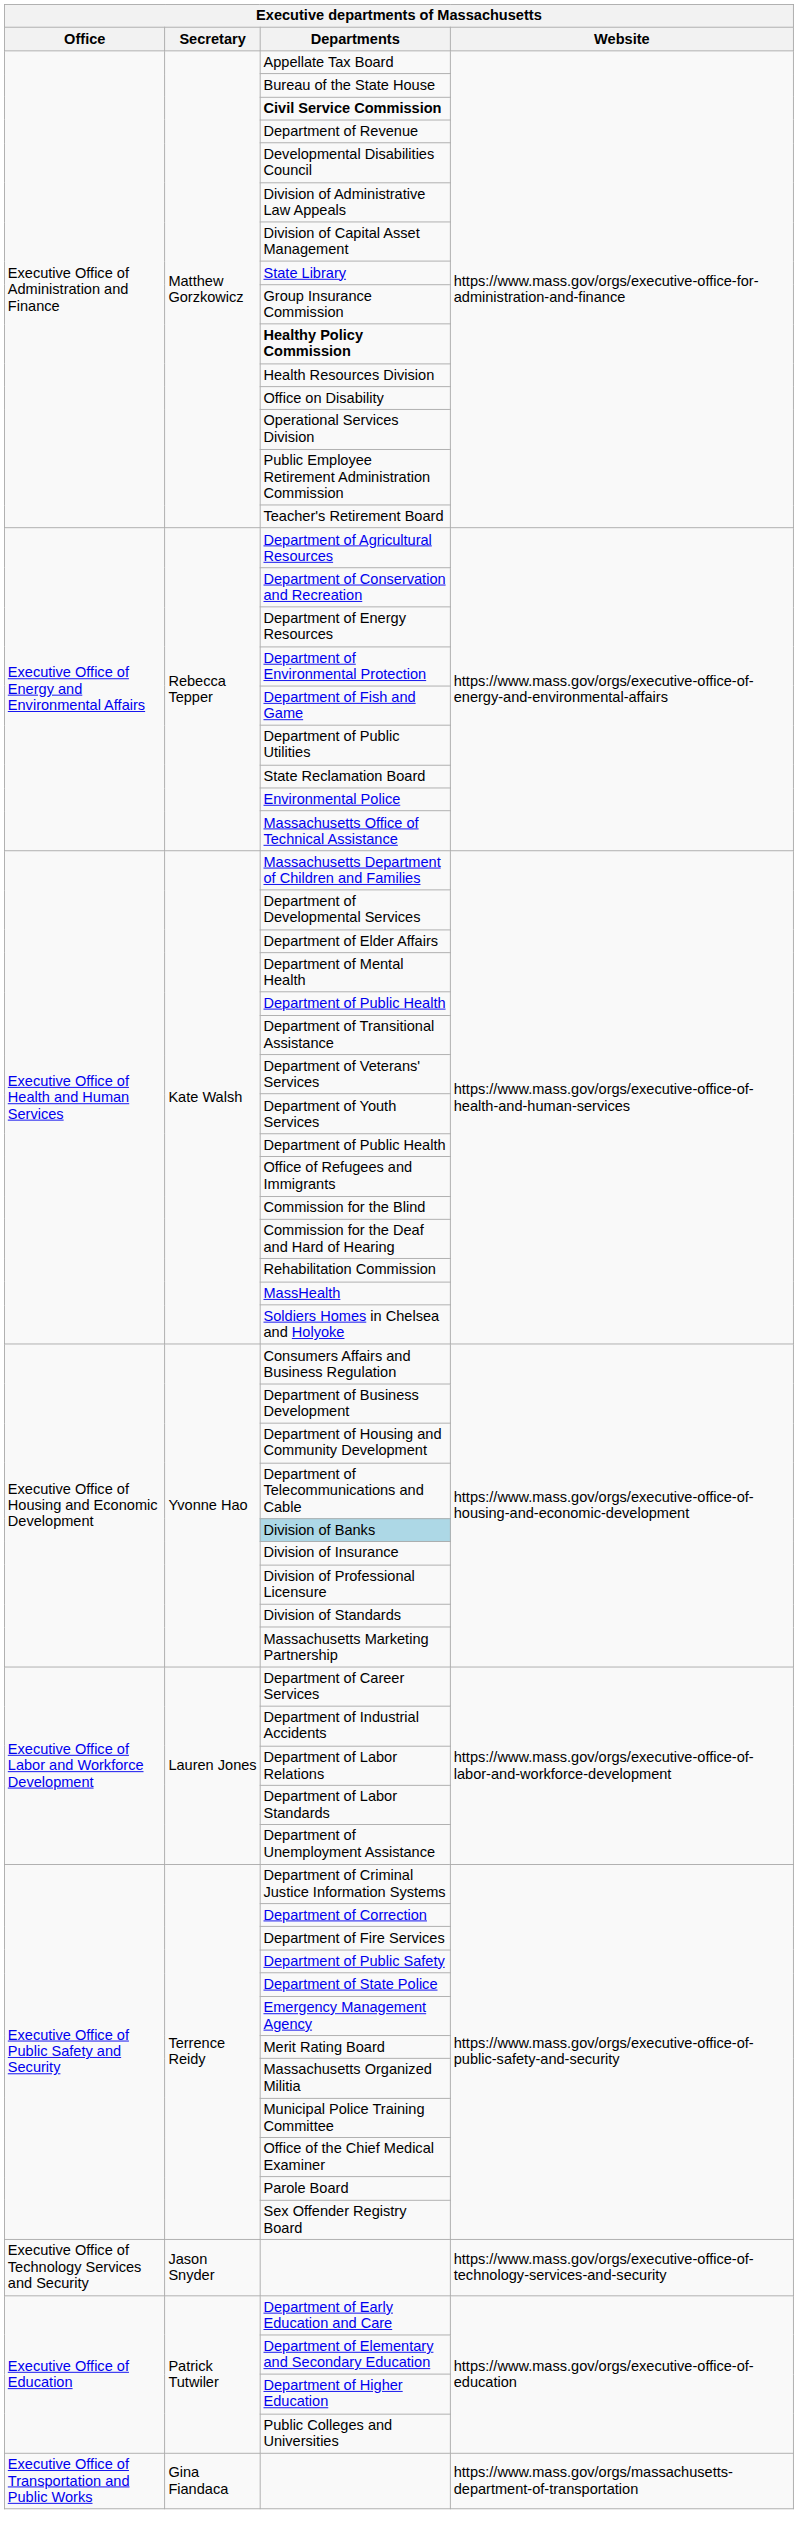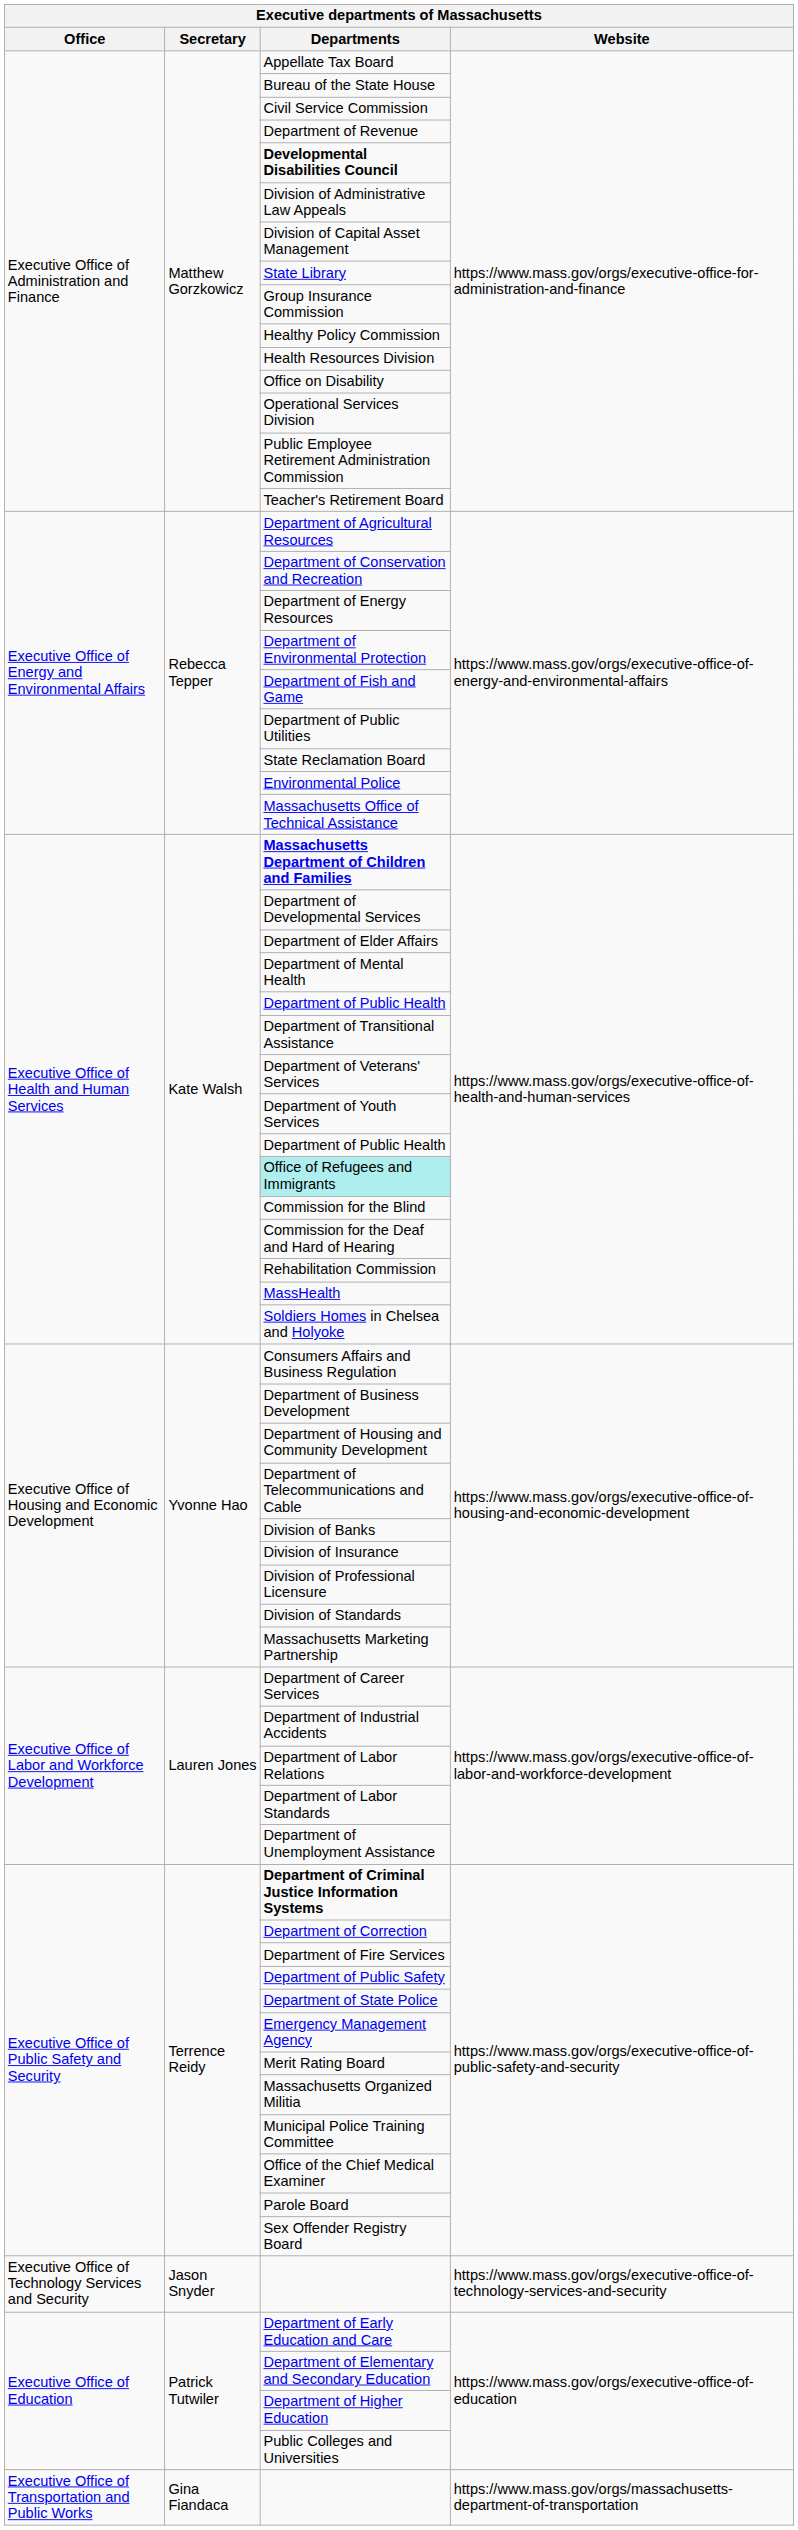(353, 108) bold -> (346, 108) normal
(349, 162) normal -> (331, 162) bold
(313, 343) bold -> (352, 335) normal
(352, 870) normal -> (344, 862) bold
(338, 1176) no background -> (338, 1176) paleturquoise background
(319, 1530) lightblue background -> (319, 1530) no background
(355, 1883) normal -> (344, 1892) bold
